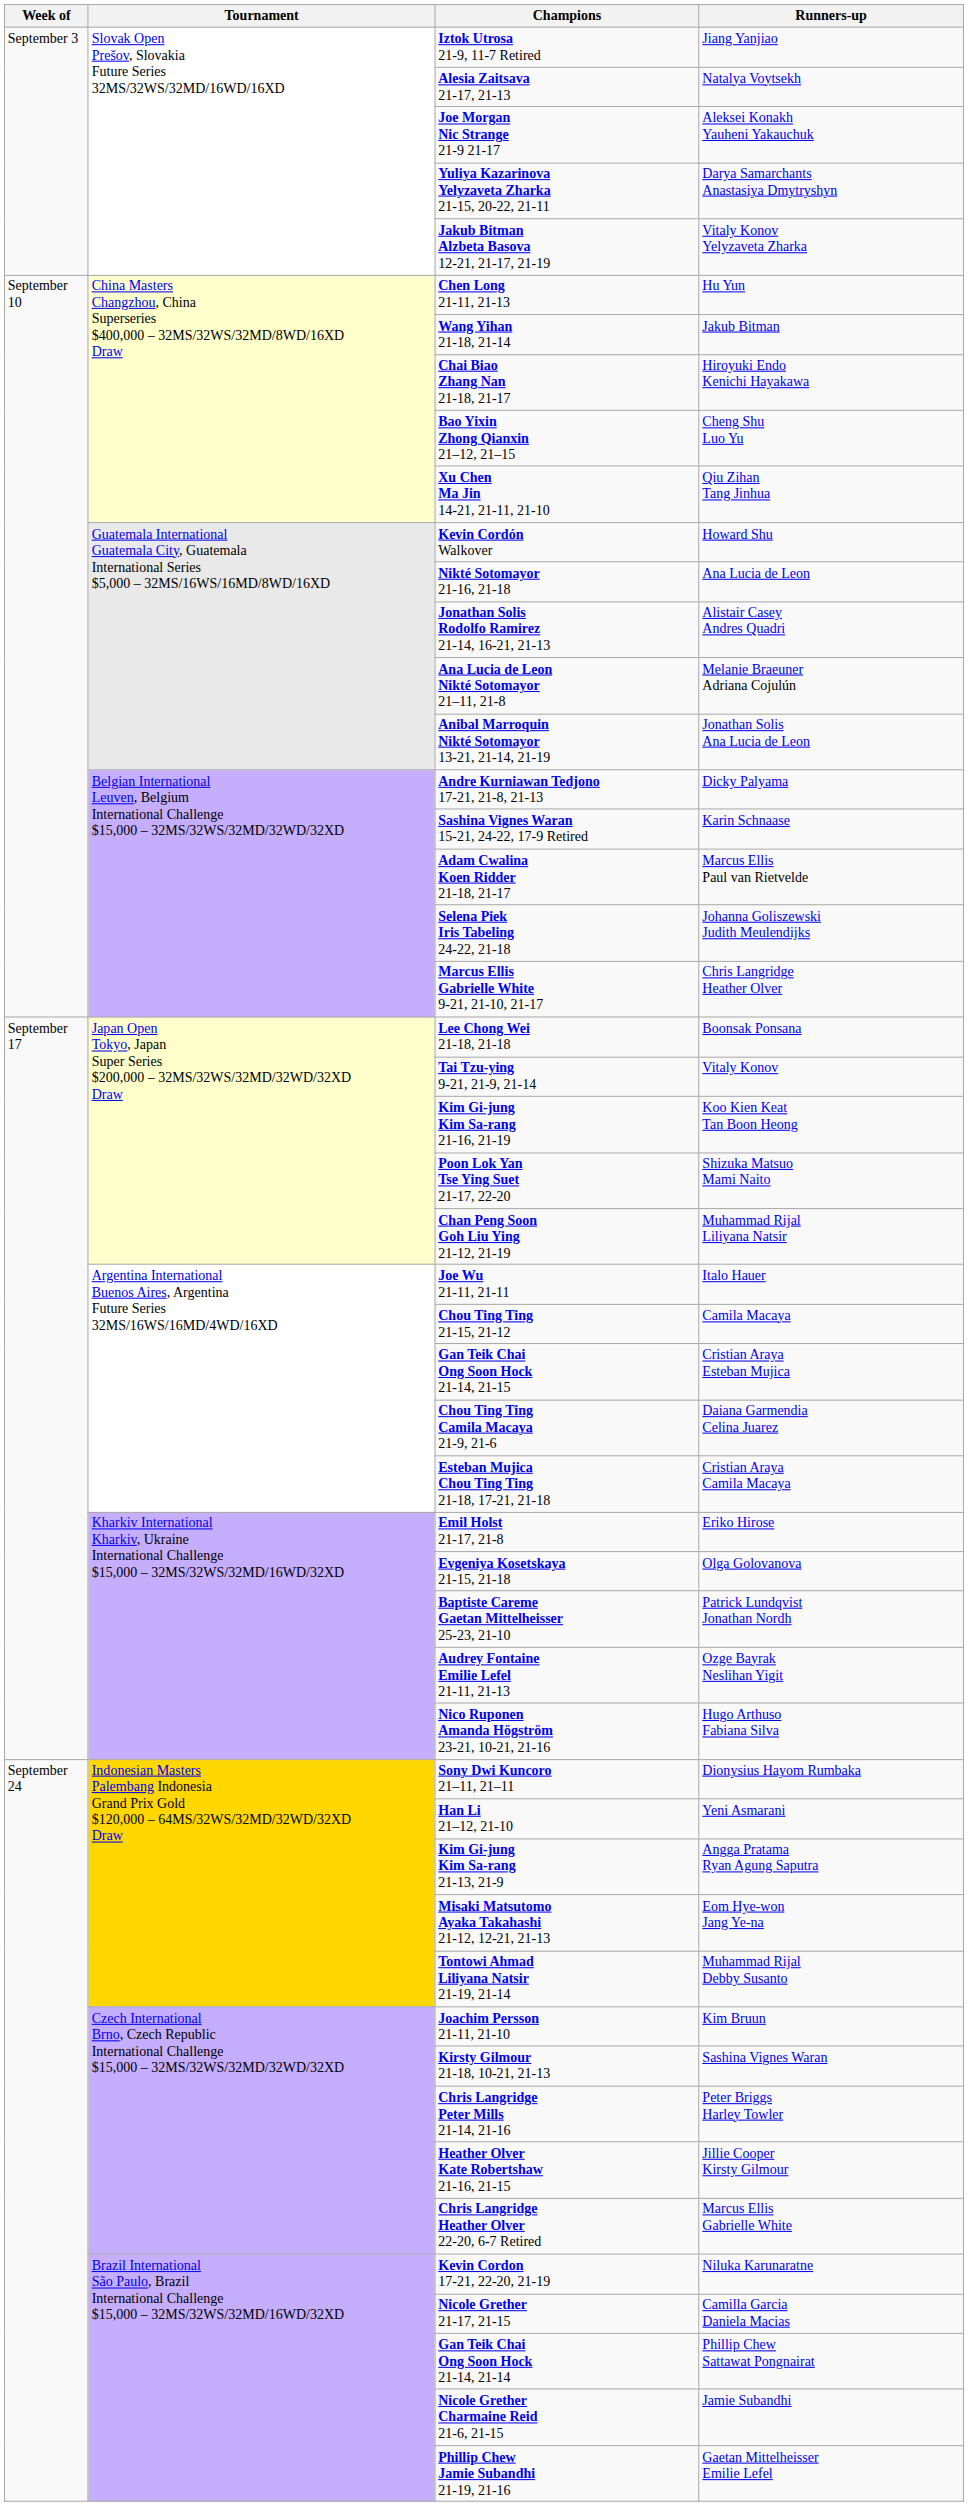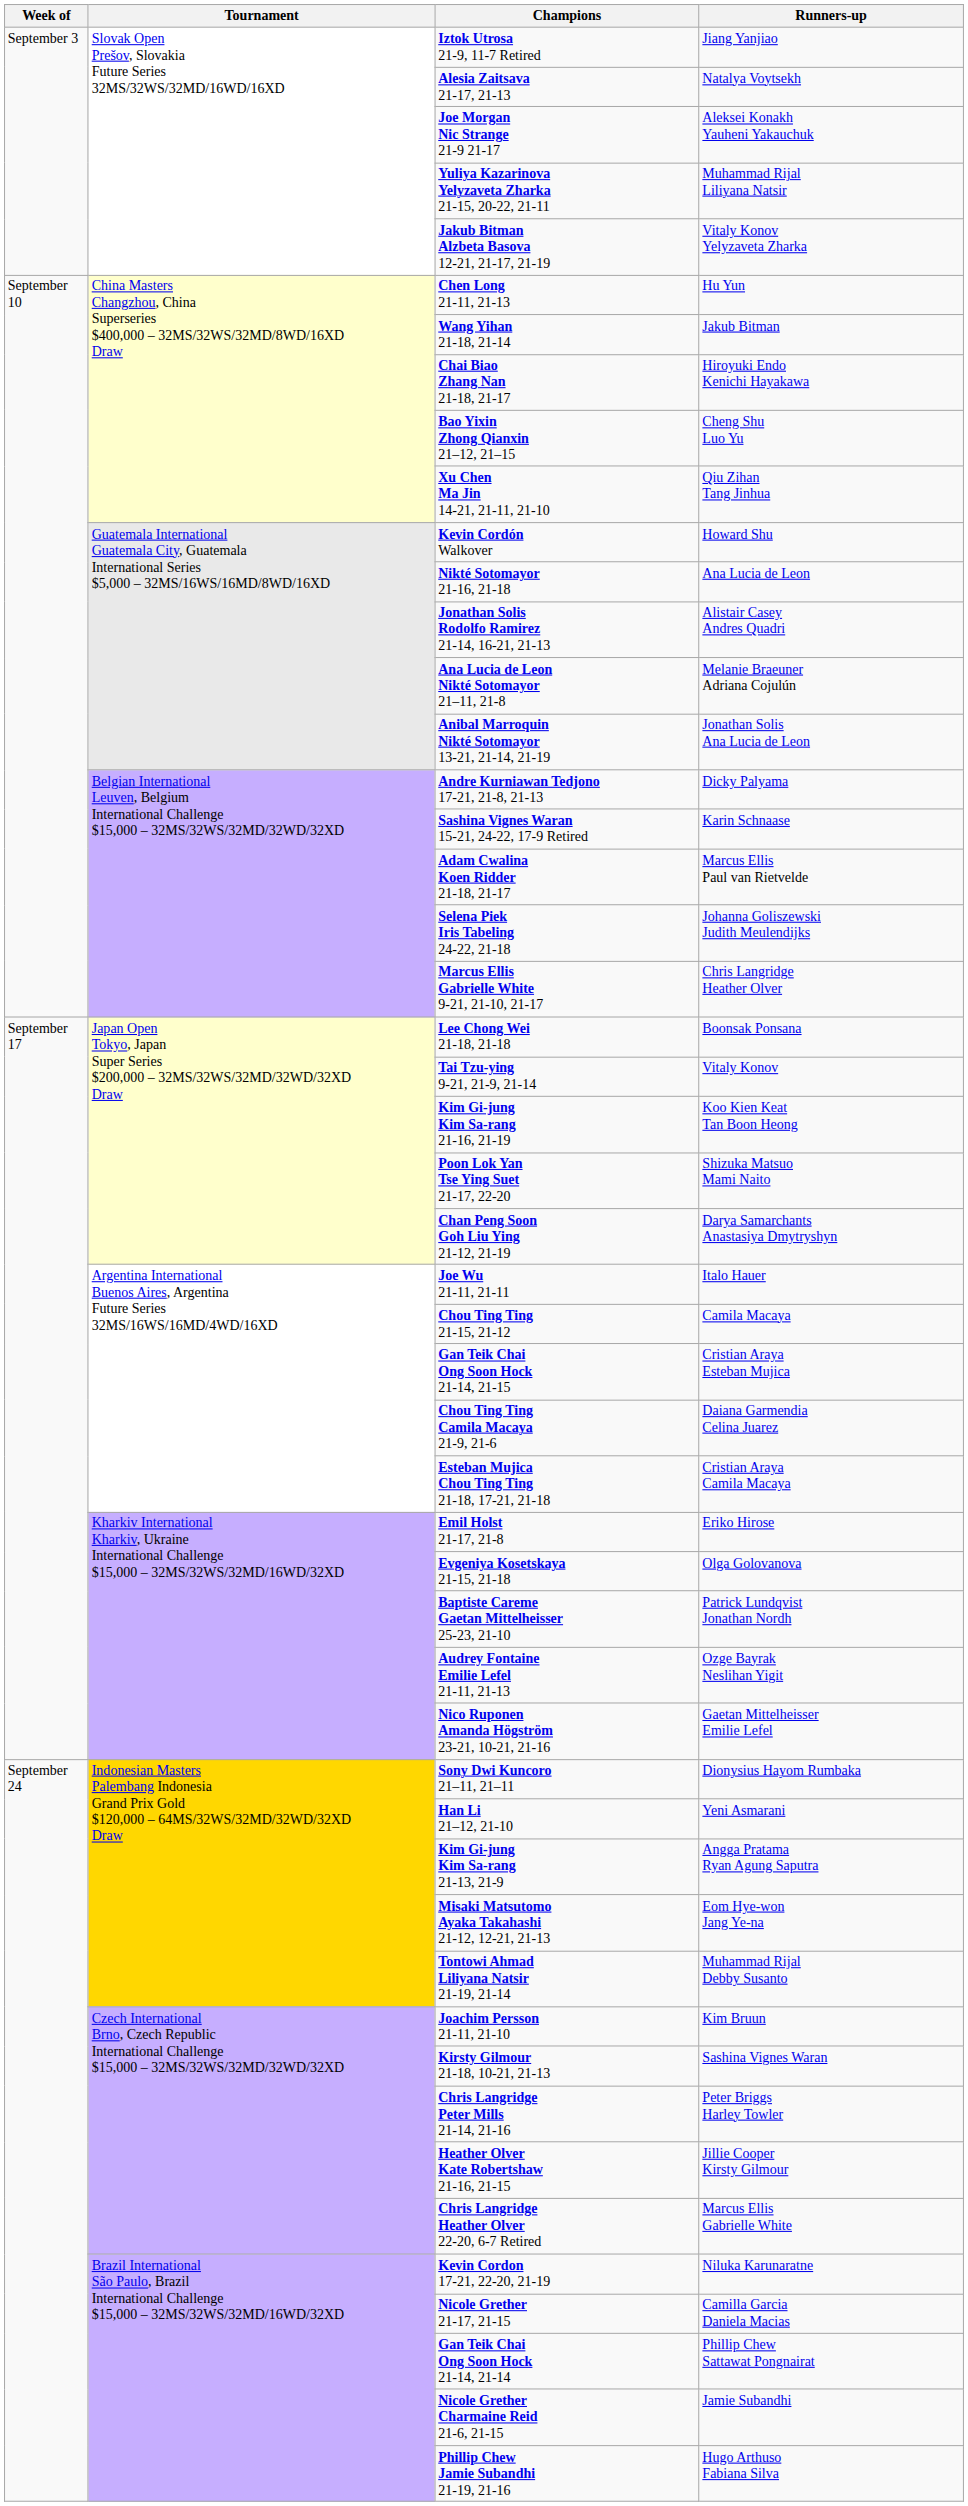(770, 182) Darya Samarchants Anastasiya Dmytryshyn -> (752, 182) Muhammad Rijal Liliyana Natsir
(752, 1227) Muhammad Rijal Liliyana Natsir -> (770, 1227) Darya Samarchants Anastasiya Dmytryshyn
(742, 1722) Hugo Arthuso Fabiana Silva -> (761, 1722) Gaetan Mittelheisser Emilie Lefel
(761, 2464) Gaetan Mittelheisser Emilie Lefel -> (742, 2464) Hugo Arthuso Fabiana Silva
